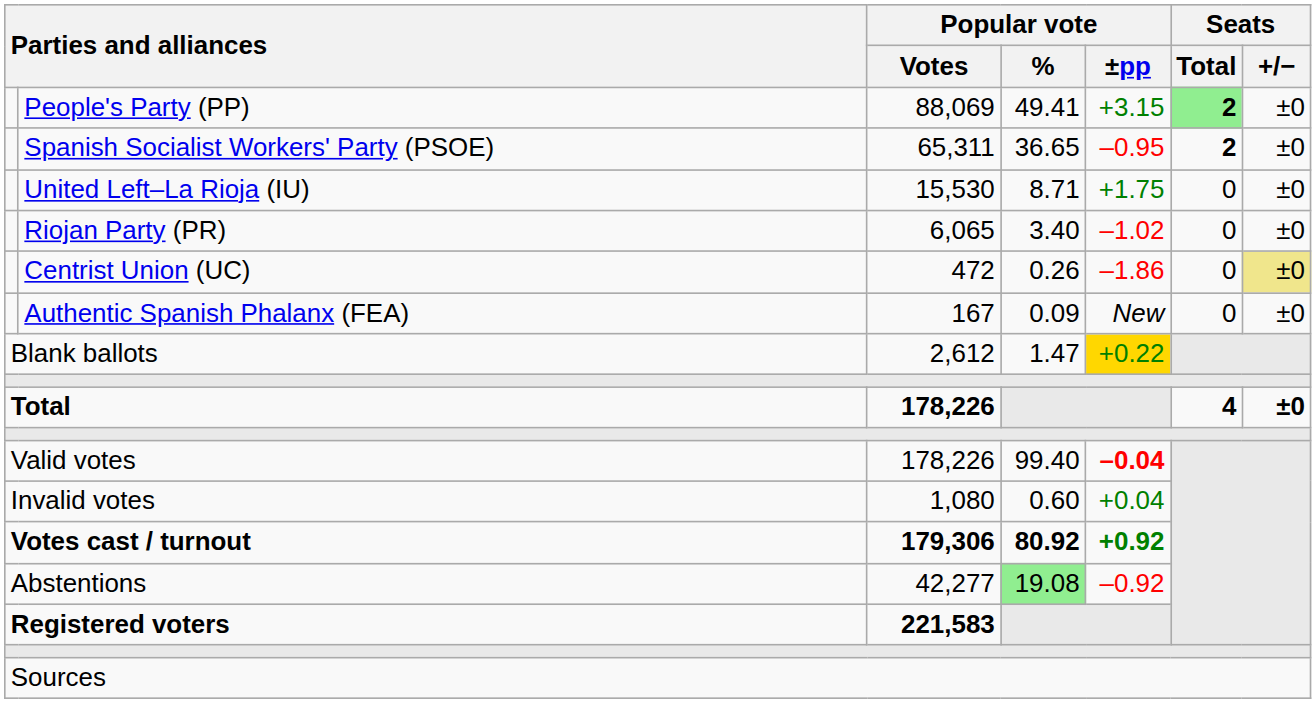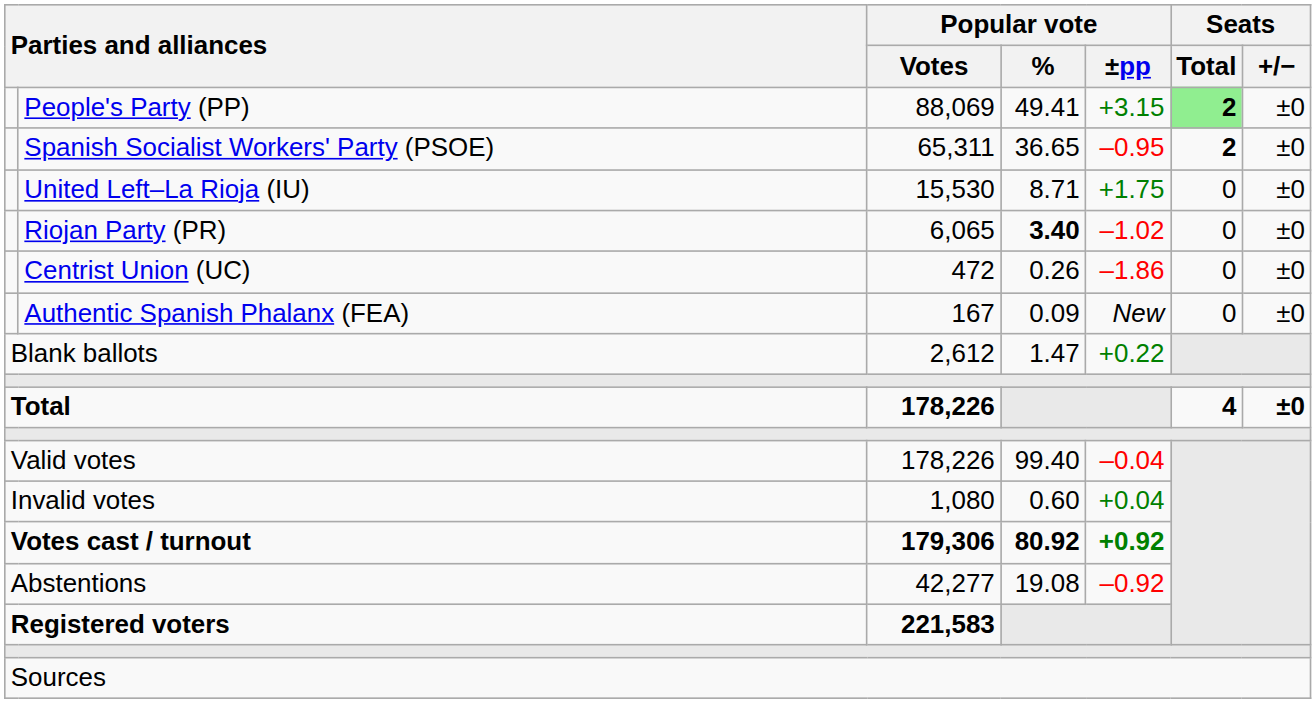(1054, 230) normal -> (1054, 230) bold
(1291, 271) khaki background -> (1291, 271) no background
(1132, 353) gold background -> (1132, 353) no background
(1132, 460) bold -> (1132, 460) normal
(1047, 583) lightgreen background -> (1047, 583) no background
